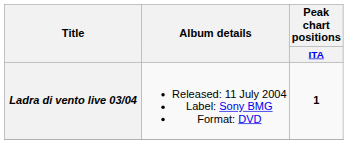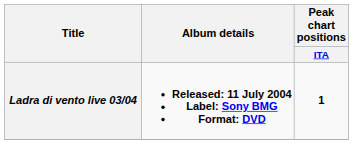(216, 107) normal -> (218, 107) bold
